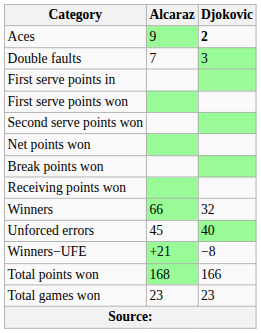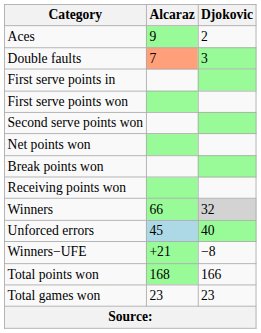(204, 36) bold -> (204, 36) normal
(153, 58) no background -> (153, 58) lightsalmon background
(208, 209) no background -> (208, 209) lightgrey background
(156, 230) no background -> (156, 230) lightblue background
